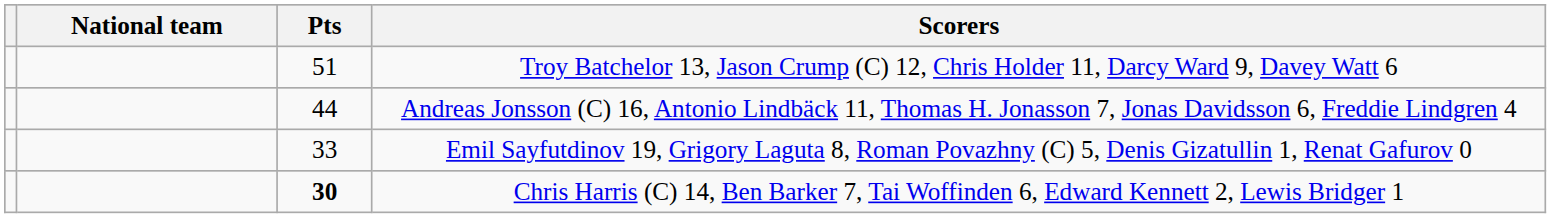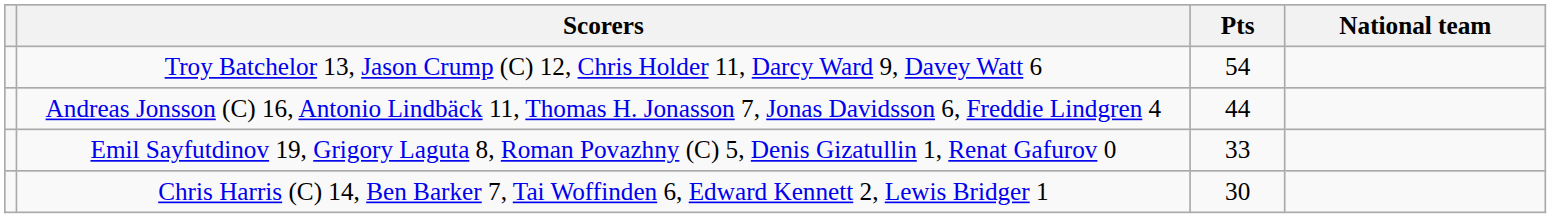columns swapped: (147, 25) <-> (959, 25)
(325, 67) 51 -> (1238, 67) 54
(325, 191) bold -> (1238, 191) normal
